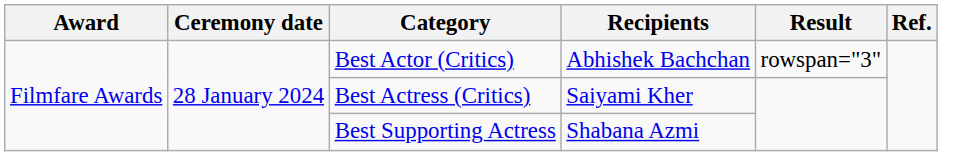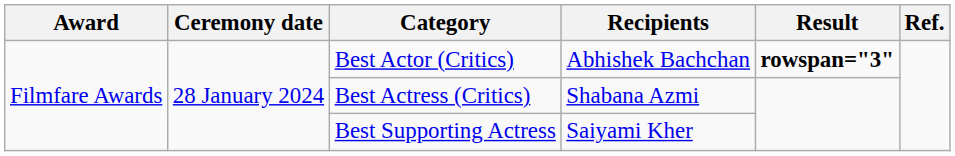(821, 58) normal -> (827, 58) bold
(630, 95) Saiyami Kher -> (633, 95) Shabana Azmi
(633, 131) Shabana Azmi -> (630, 131) Saiyami Kher
